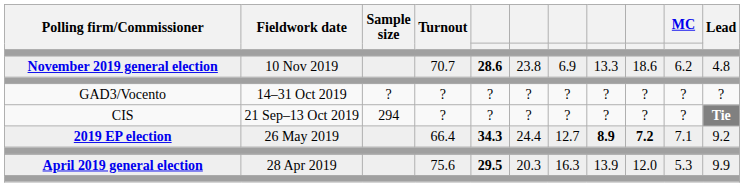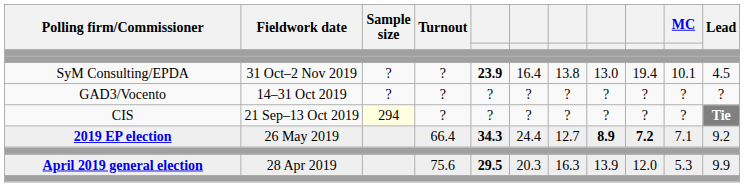- row: (123, 66)
+ row: (123, 73)
(389, 115) no background -> (389, 115) lightyellow background
